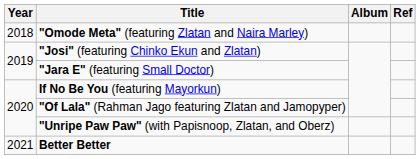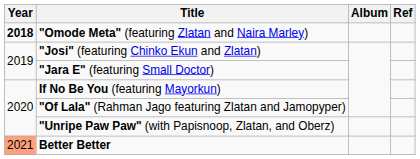(20, 32) normal -> (20, 32) bold
(20, 145) no background -> (20, 145) lightsalmon background
